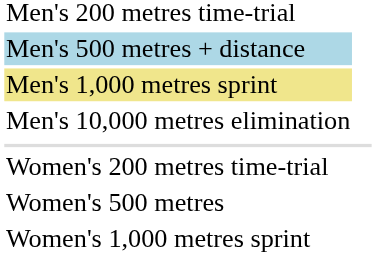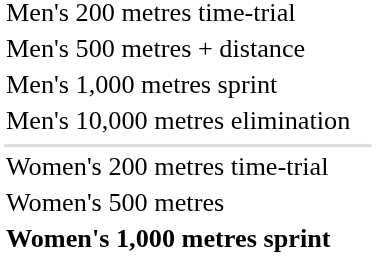(156, 48) lightblue background -> (156, 48) no background
(142, 84) khaki background -> (142, 84) no background
(158, 238) normal -> (168, 238) bold
